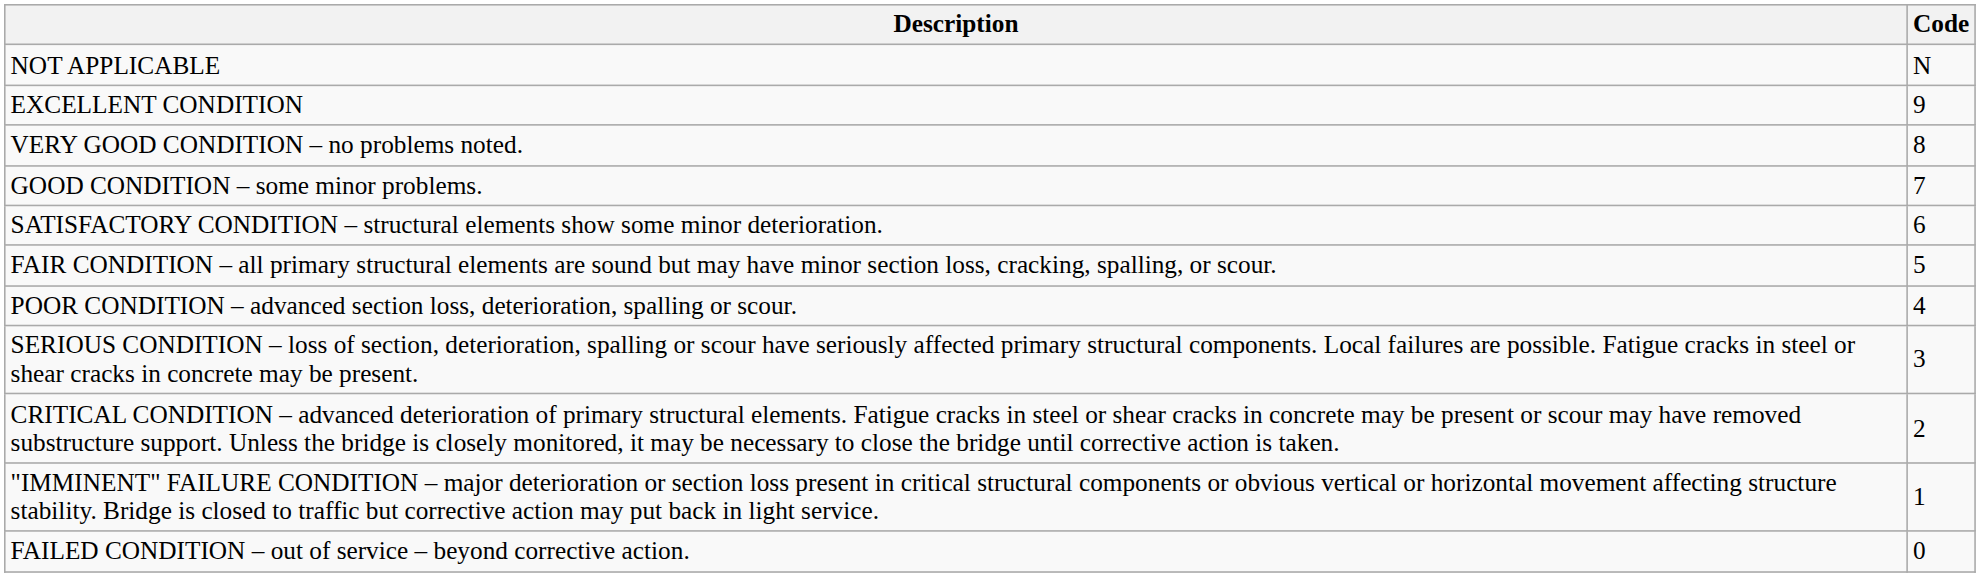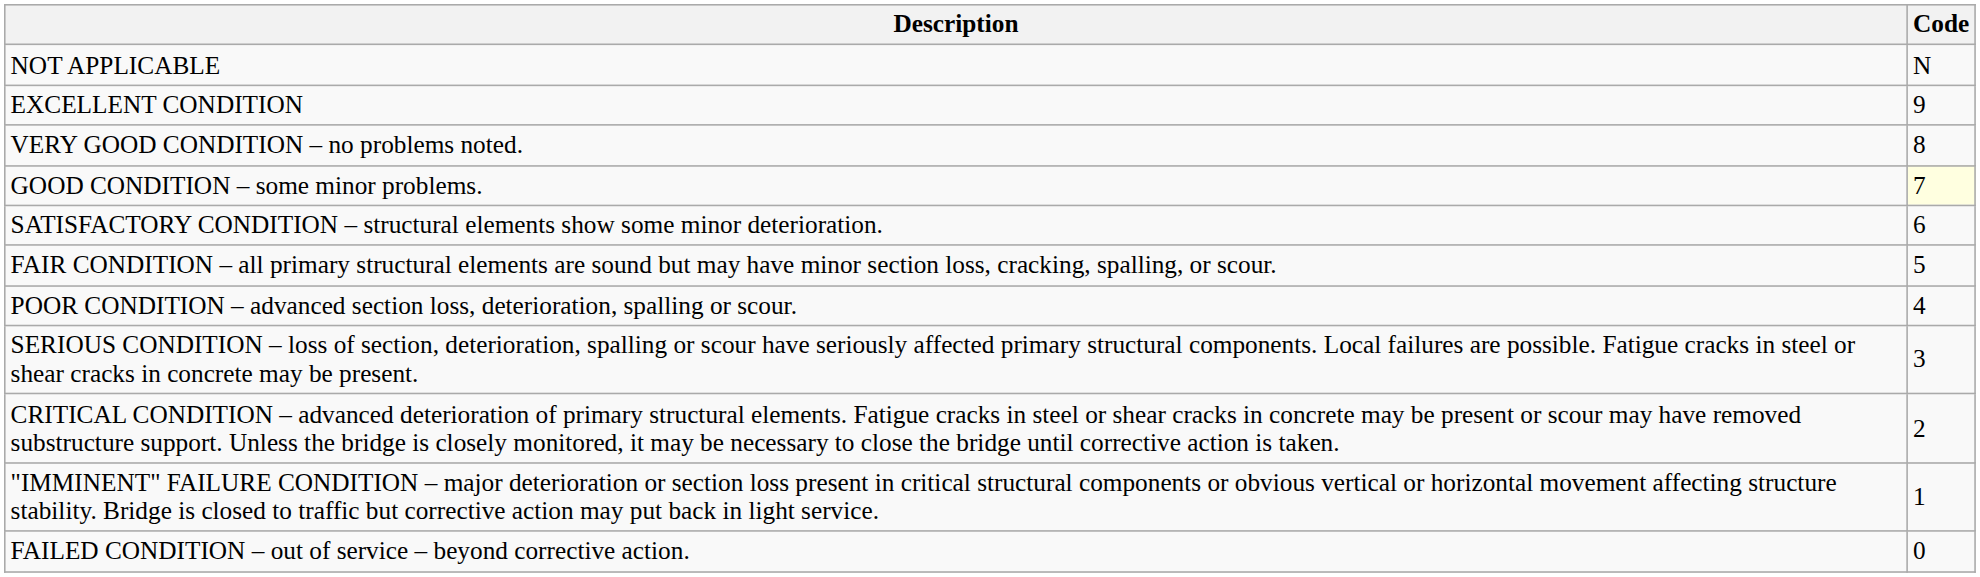(1919, 184) no background -> (1919, 184) lightyellow background
